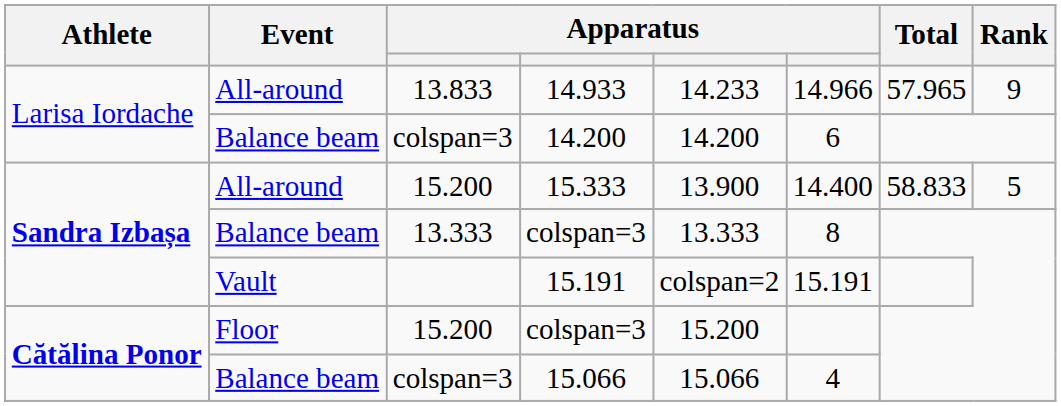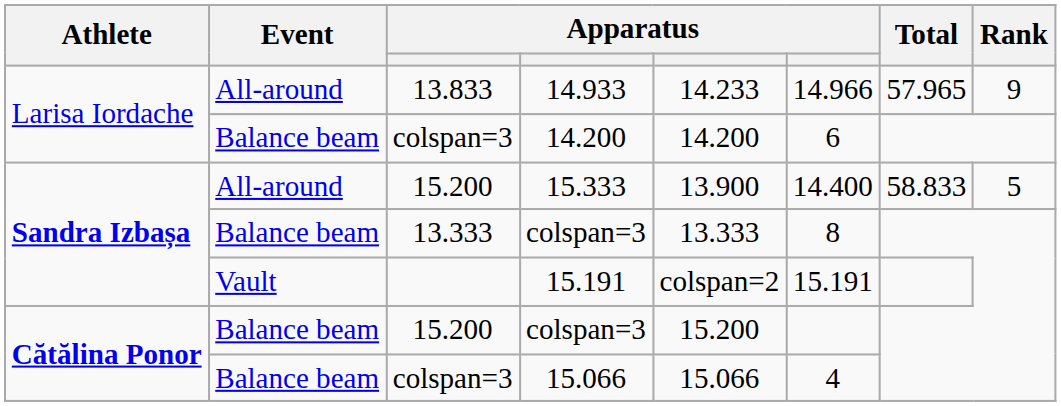(247, 329) Floor -> (297, 329) Balance beam
